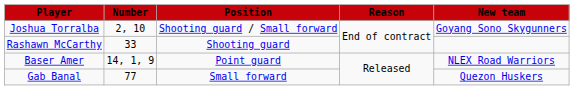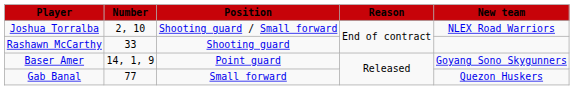(501, 29) Goyang Sono Skygunners -> (501, 29) NLEX Road Warriors
(501, 61) NLEX Road Warriors -> (501, 61) Goyang Sono Skygunners
